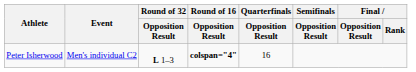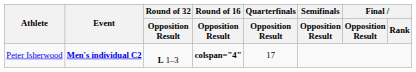(102, 55) normal -> (104, 55) bold
(266, 55) 16 -> (271, 55) 17
